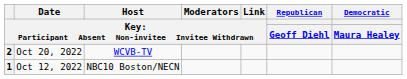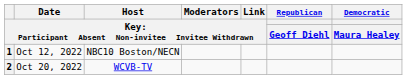rows swapped: (9, 67) <-> (9, 52)
